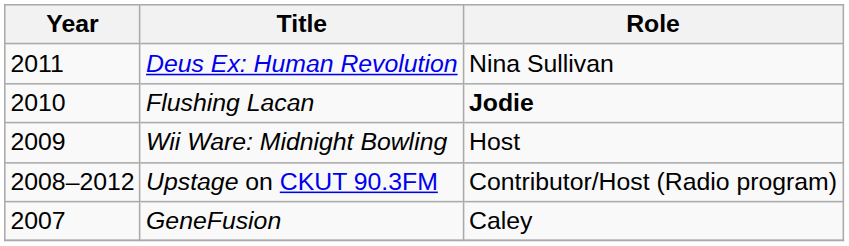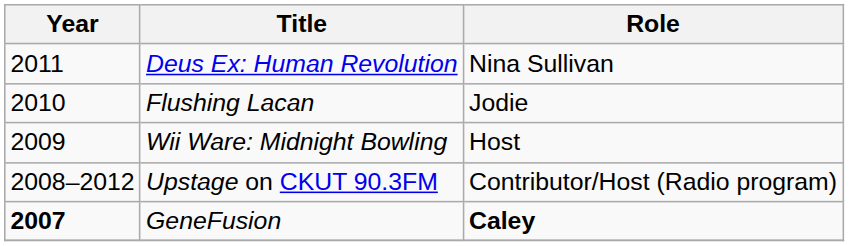(501, 102) bold -> (499, 102) normal
(38, 220) normal -> (38, 220) bold
(501, 220) normal -> (502, 220) bold
